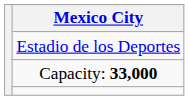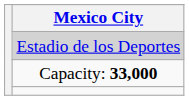(98, 45) no background -> (98, 45) lightgrey background
